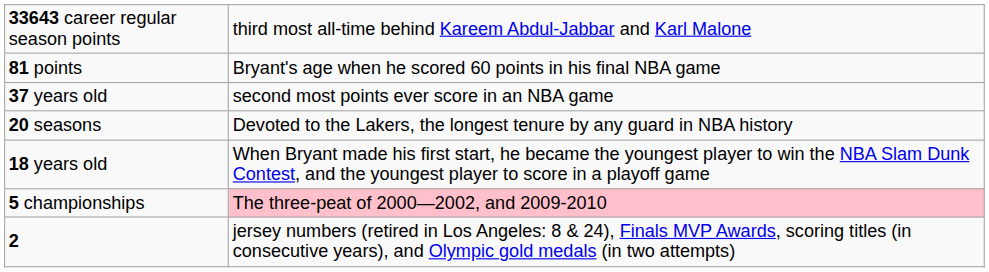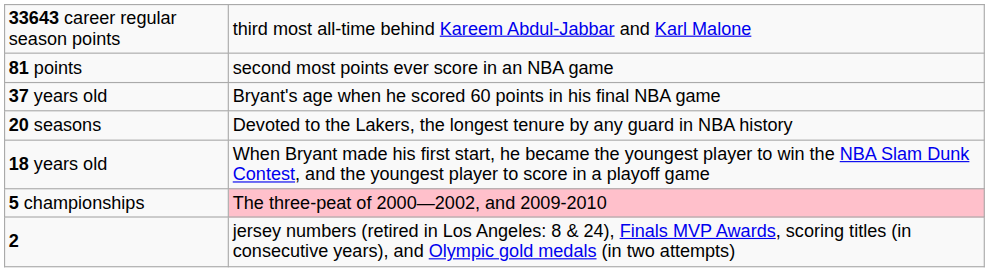(477, 67) Bryant's age when he scored 60 points in his final NBA game -> (423, 67) second most points ever score in an NBA game
(423, 96) second most points ever score in an NBA game -> (477, 96) Bryant's age when he scored 60 points in his final NBA game
